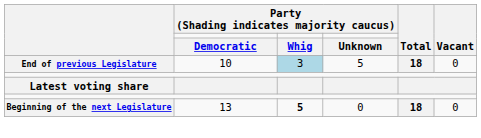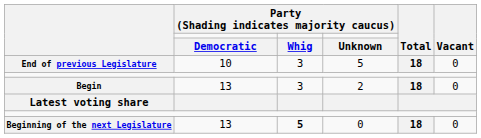(300, 64) lightblue background -> (300, 64) no background
+ row: (89, 86)
